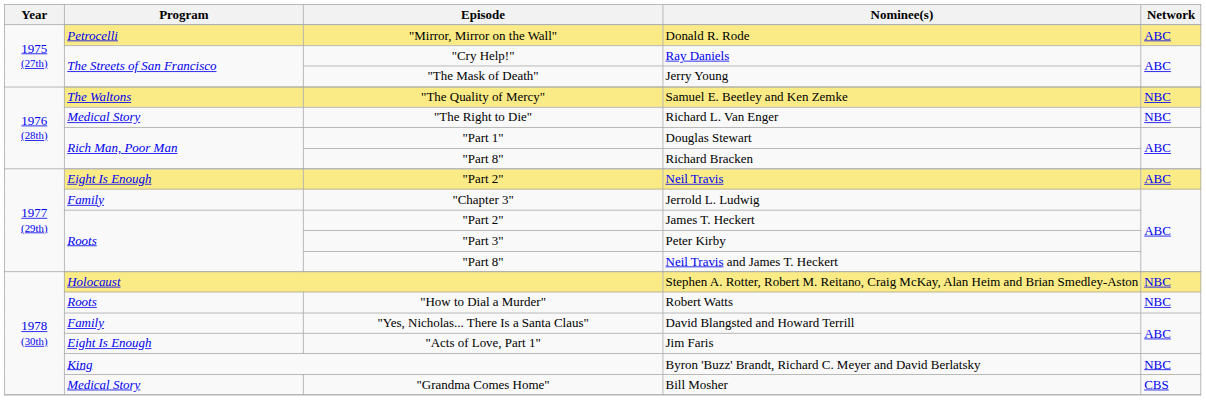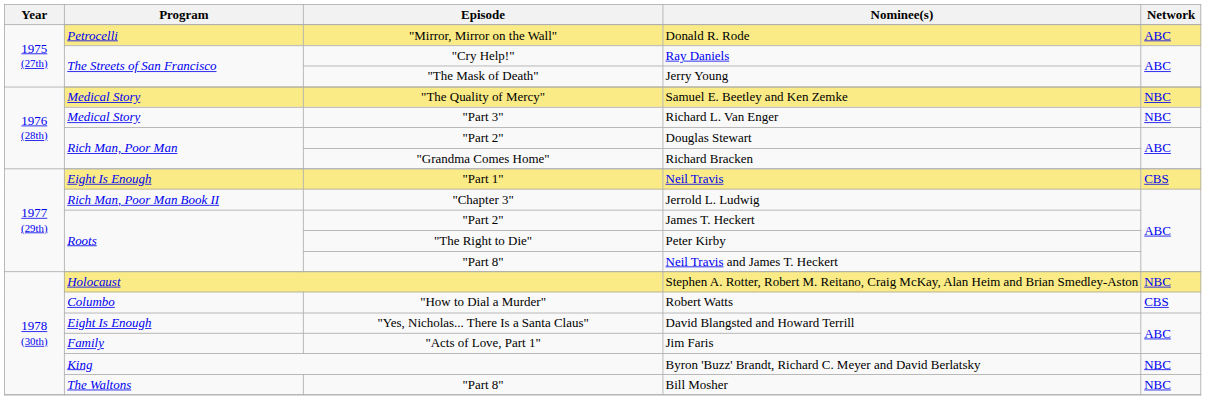(99, 96) The Waltons -> (104, 96) Medical Story
(483, 117) "The Right to Die" -> (483, 117) "Part 3"
(483, 138) "Part 1" -> (483, 138) "Part 2"
(483, 158) "Part 8" -> (483, 158) "Grandma Comes Home"
(483, 179) "Part 2" -> (483, 179) "Part 1"
(1158, 179) ABC -> (1156, 179) CBS
(86, 199) Family -> (143, 199) Rich Man, Poor Man Book II
(483, 240) "Part 3" -> (483, 240) "The Right to Die"
(82, 302) Roots -> (91, 302) Columbo
(1158, 302) NBC -> (1156, 302) CBS
(86, 323) Family -> (109, 323) Eight Is Enough
(109, 343) Eight Is Enough -> (86, 343) Family
(104, 384) Medical Story -> (99, 384) The Waltons
(483, 384) "Grandma Comes Home" -> (483, 384) "Part 8"
(1156, 384) CBS -> (1158, 384) NBC
